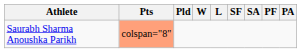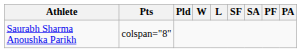(146, 34) lightsalmon background -> (146, 34) no background
